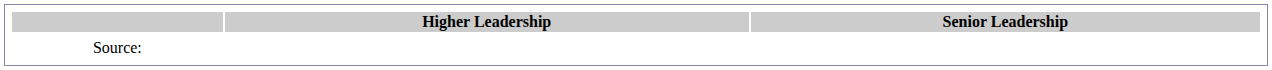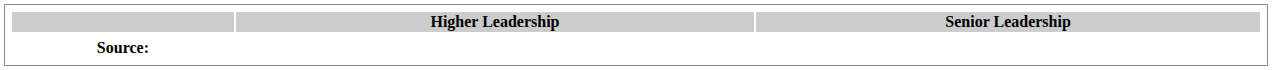(117, 48) normal -> (123, 48) bold
